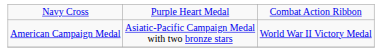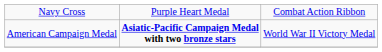(190, 33) normal -> (190, 33) bold
